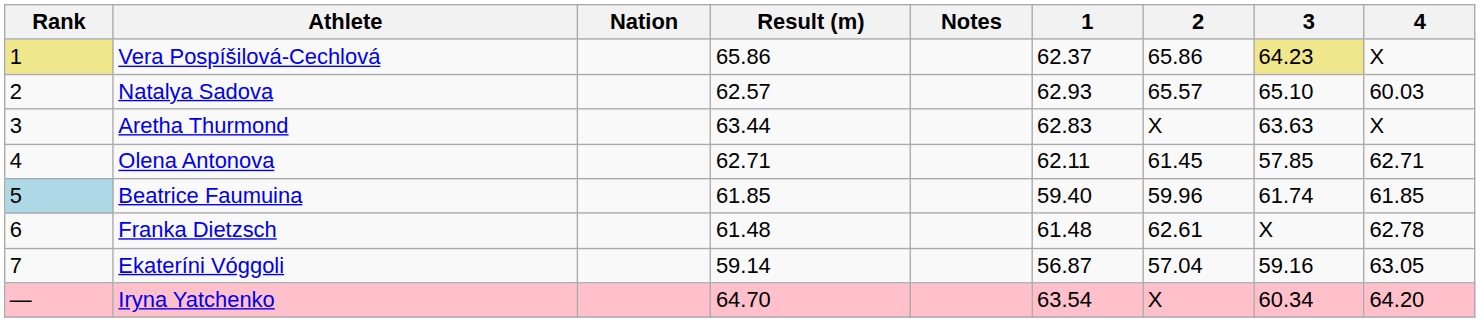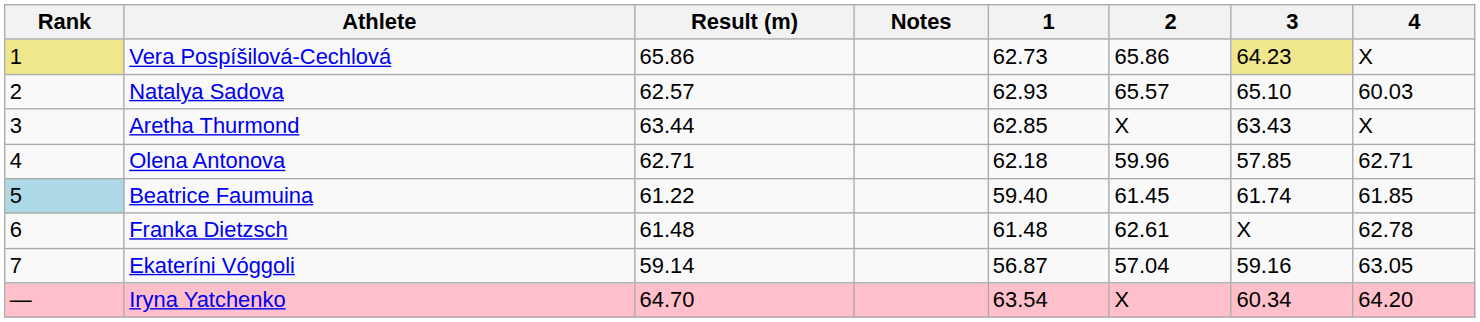- column: (644, 21)
(1064, 56) 62.37 -> (1020, 56) 62.73
(1064, 126) 62.83 -> (1020, 126) 62.85
(1286, 126) 63.63 -> (1264, 126) 63.43
(1064, 160) 62.11 -> (1020, 160) 62.18
(1175, 160) 61.45 -> (1142, 160) 59.96
(743, 195) 61.85 -> (667, 195) 61.22
(1175, 195) 59.96 -> (1142, 195) 61.45
